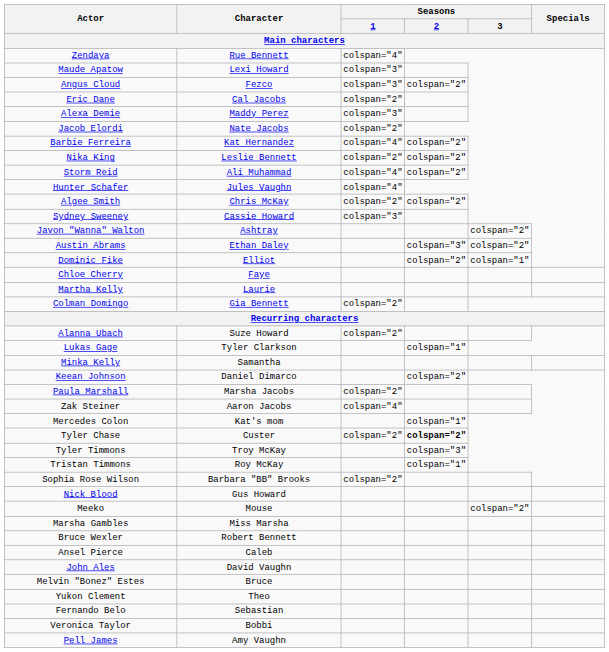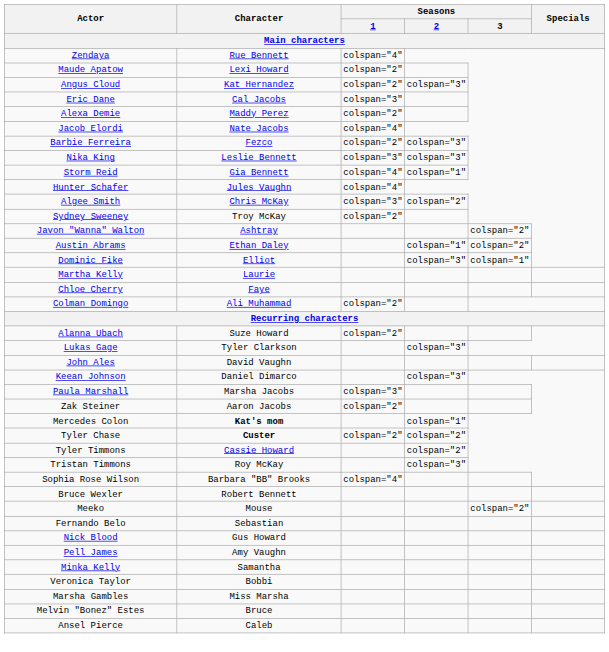(373, 70) colspan="3" -> (373, 70) colspan="2"
(259, 85) Fezco -> (259, 85) Kat Hernandez
(373, 85) colspan="3" -> (373, 85) colspan="2"
(436, 85) colspan="2" -> (436, 85) colspan="3"
(373, 99) colspan="2" -> (373, 99) colspan="3"
(373, 114) colspan="3" -> (373, 114) colspan="2"
(373, 129) colspan="2" -> (373, 129) colspan="4"
(259, 143) Kat Hernandez -> (259, 143) Fezco
(373, 143) colspan="4" -> (373, 143) colspan="2"
(436, 143) colspan="2" -> (436, 143) colspan="3"
(373, 158) colspan="2" -> (373, 158) colspan="3"
(436, 158) colspan="2" -> (436, 158) colspan="3"
(259, 172) Ali Muhammad -> (259, 172) Gia Bennett
(436, 172) colspan="2" -> (436, 172) colspan="1"
(373, 202) colspan="2" -> (373, 202) colspan="3"
(259, 216) Cassie Howard -> (259, 216) Troy McKay
(373, 216) colspan="3" -> (373, 216) colspan="2"
(436, 246) colspan="3" -> (436, 246) colspan="1"
(436, 260) colspan="2" -> (436, 260) colspan="3"
rows swapped: (91, 289) <-> (91, 275)
(259, 304) Gia Bennett -> (259, 304) Ali Muhammad
(436, 348) colspan="1" -> (436, 348) colspan="3"
rows swapped: (91, 567) <-> (91, 363)
(436, 377) colspan="2" -> (436, 377) colspan="3"
(373, 392) colspan="2" -> (373, 392) colspan="3"
(373, 406) colspan="4" -> (373, 406) colspan="2"
(259, 421) normal -> (259, 421) bold
(259, 436) normal -> (259, 436) bold
(436, 436) bold -> (436, 436) normal
(259, 450) Troy McKay -> (259, 450) Cassie Howard
(436, 450) colspan="3" -> (436, 450) colspan="2"
(436, 465) colspan="1" -> (436, 465) colspan="3"
(373, 479) colspan="2" -> (373, 479) colspan="4"
rows swapped: (91, 538) <-> (91, 494)
rows swapped: (91, 523) <-> (91, 611)
rows swapped: (91, 640) <-> (91, 553)
rows swapped: (91, 582) <-> (91, 626)
- row: (91, 596)
